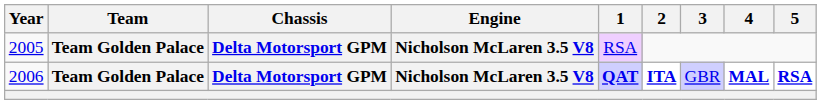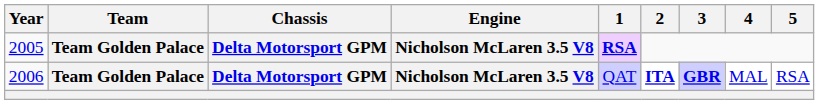(620, 47) normal -> (619, 47) bold
(620, 75) bold -> (619, 75) normal
(702, 75) normal -> (702, 75) bold
(749, 75) bold -> (748, 75) normal
(795, 75) bold -> (793, 75) normal
